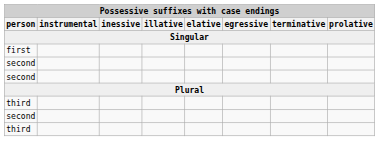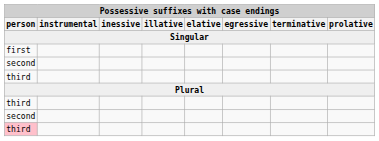(21, 77) second -> (18, 77) third
(18, 129) no background -> (18, 129) pink background
